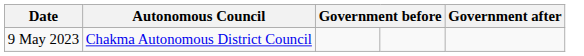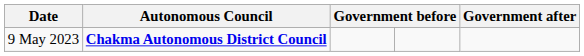(199, 39) normal -> (206, 39) bold
